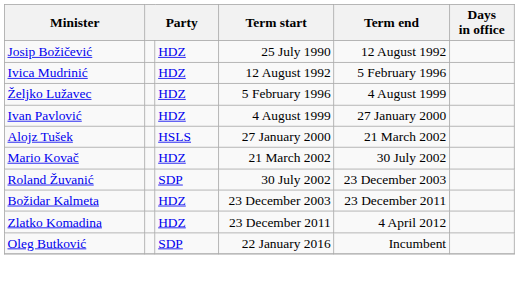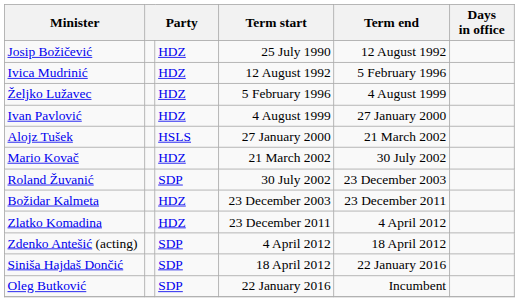+ row: (72, 243)
+ row: (65, 264)
